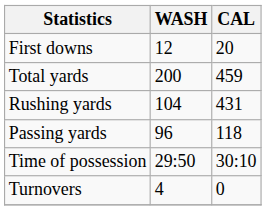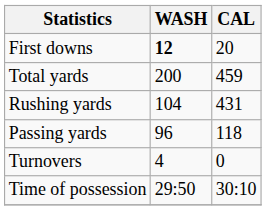(164, 48) normal -> (164, 48) bold
rows swapped: (45, 190) <-> (78, 161)
